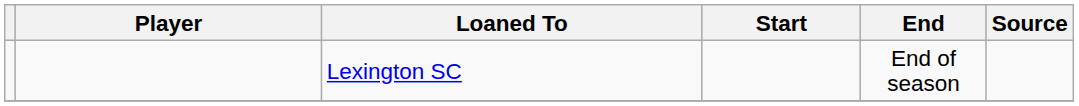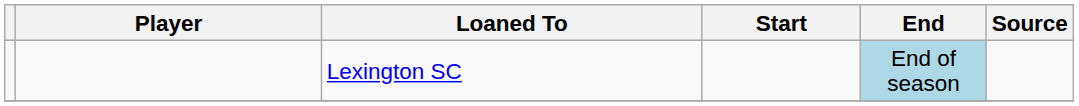(923, 71) no background -> (923, 71) lightblue background
